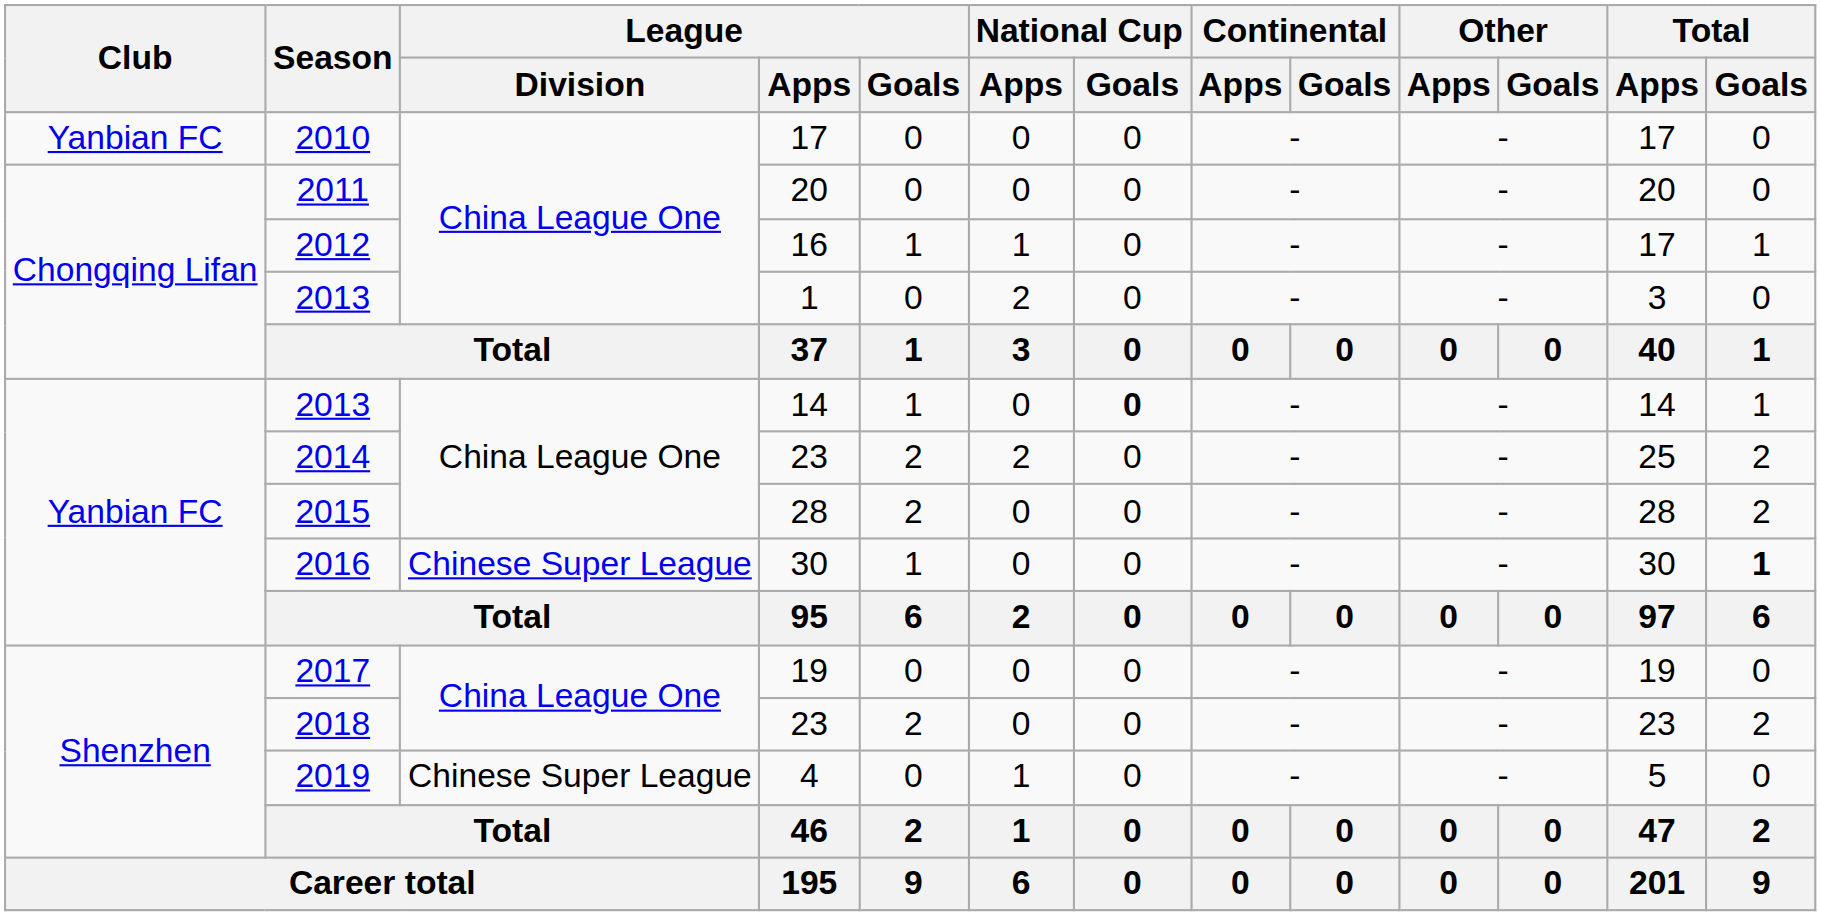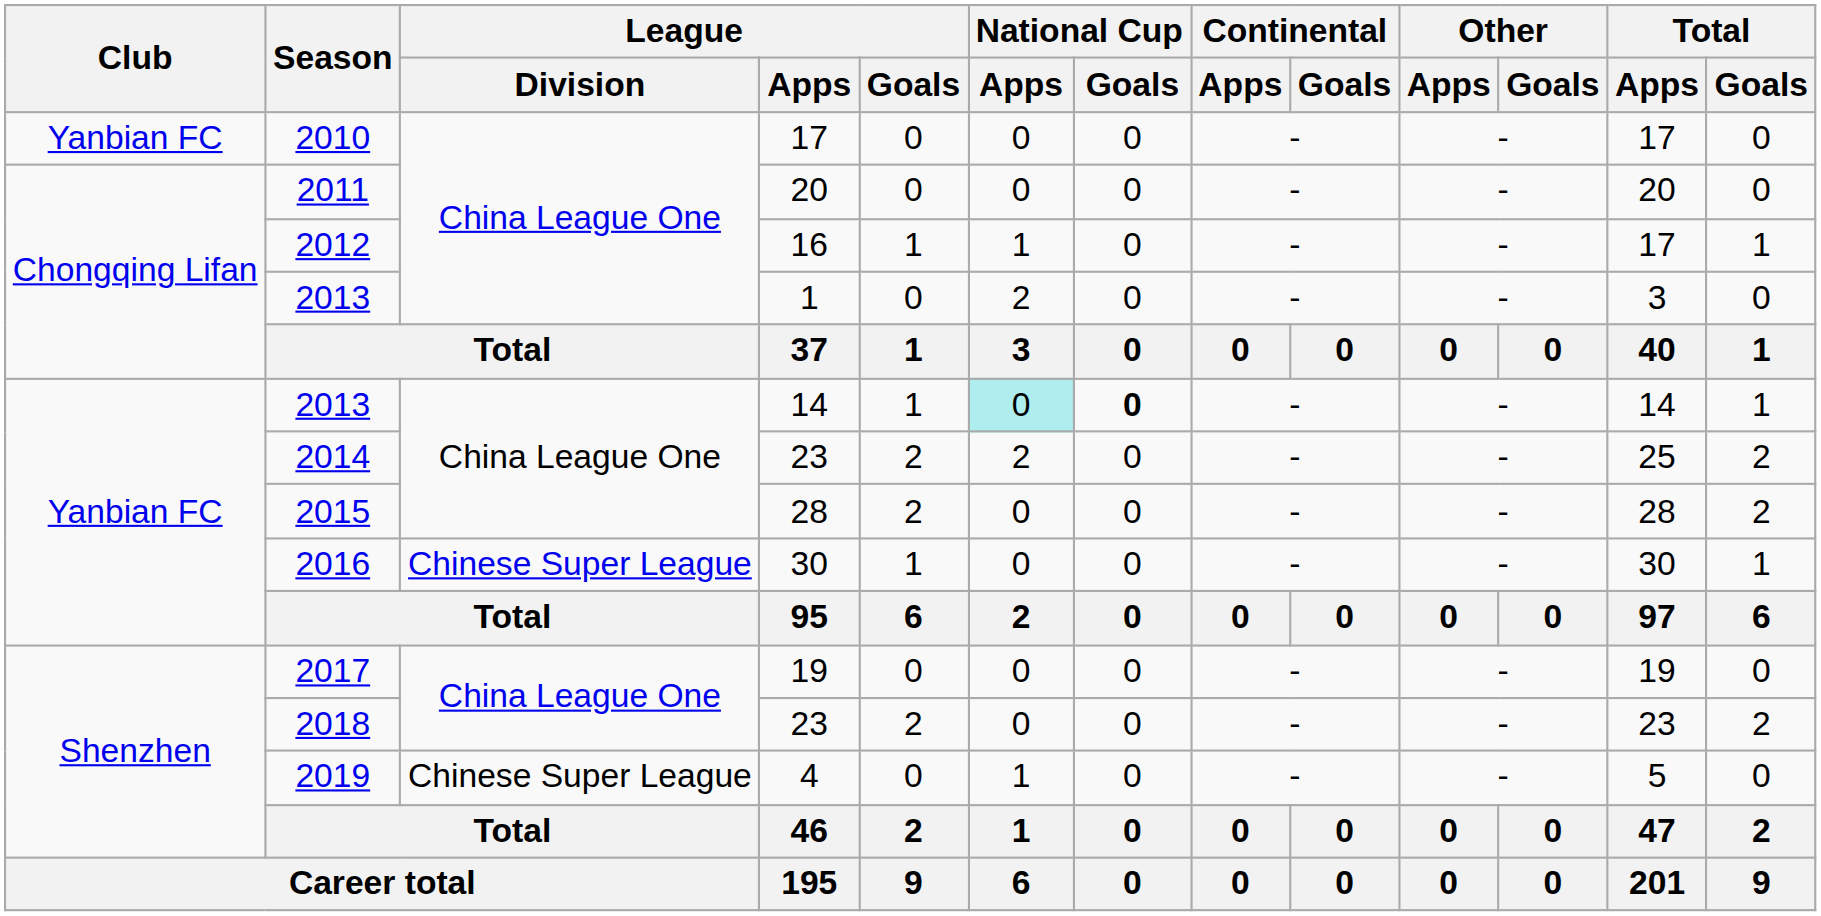(1021, 404) no background -> (1021, 404) paleturquoise background
(1761, 564) bold -> (1761, 564) normal
